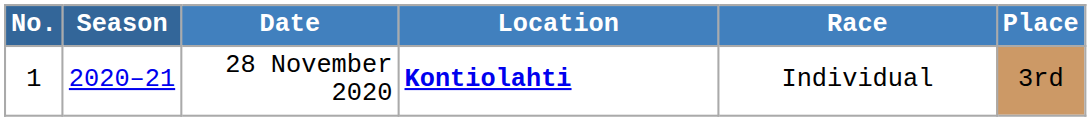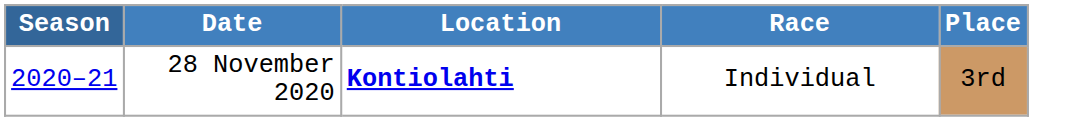- column: (34, 26)
